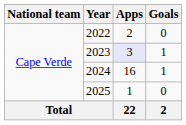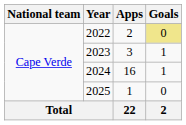(164, 33) no background -> (164, 33) khaki background
(130, 52) lavender background -> (130, 52) no background
